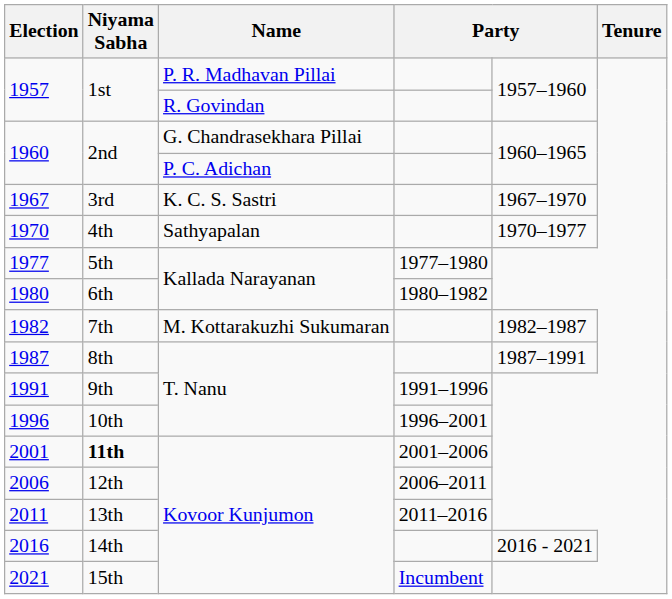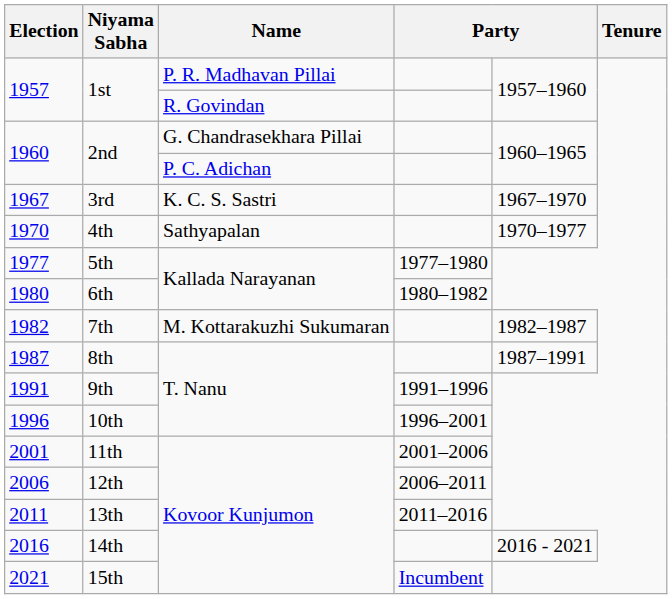(106, 451) bold -> (105, 451) normal
